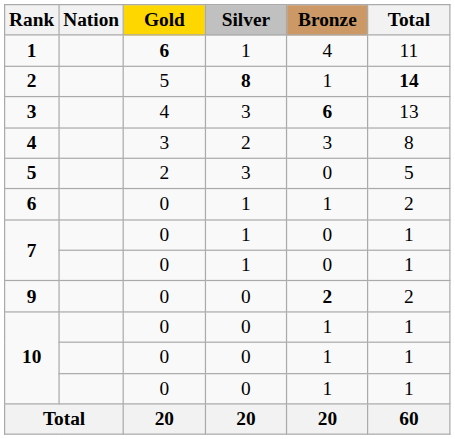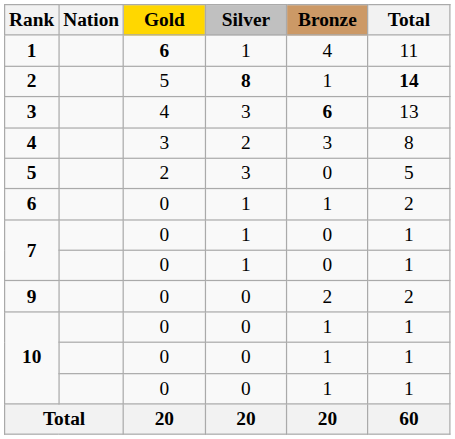(327, 296) bold -> (327, 296) normal
